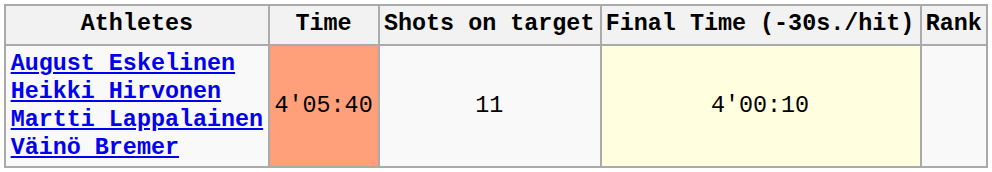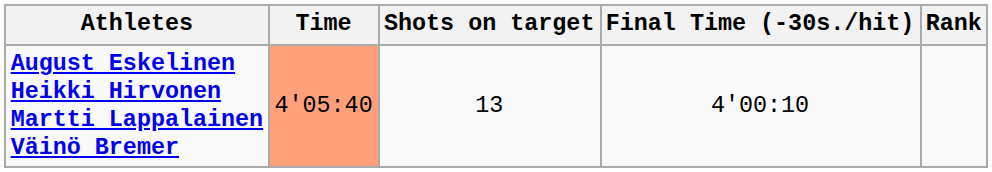(489, 106) 11 -> (489, 106) 13
(760, 106) lightyellow background -> (760, 106) no background
